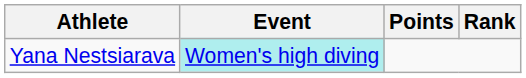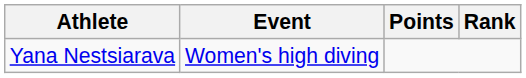(282, 55) paleturquoise background -> (282, 55) no background
